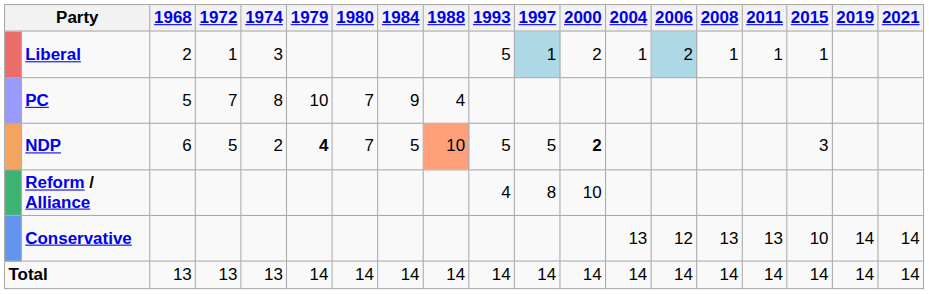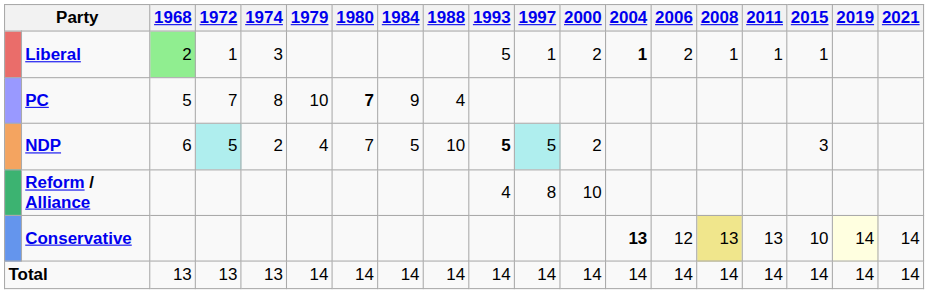(187, 54) no background -> (187, 54) lightgreen background
(551, 54) lightblue background -> (551, 54) no background
(643, 54) normal -> (643, 54) bold
(688, 54) lightblue background -> (688, 54) no background
(369, 100) normal -> (369, 100) bold
(233, 146) no background -> (233, 146) paleturquoise background
(324, 146) bold -> (324, 146) normal
(456, 146) lightsalmon background -> (456, 146) no background
(506, 146) normal -> (506, 146) bold
(551, 146) no background -> (551, 146) paleturquoise background
(597, 146) bold -> (597, 146) normal
(638, 238) normal -> (638, 238) bold
(729, 238) no background -> (729, 238) khaki background
(865, 238) no background -> (865, 238) lightyellow background
